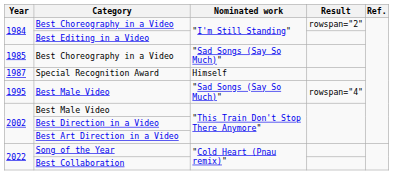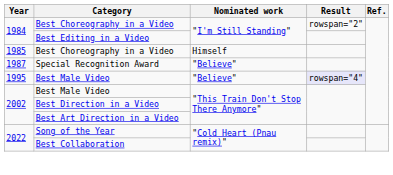(237, 56) "Sad Songs (Say So Much)" -> (210, 51) Himself
(210, 74) Himself -> (215, 64) "Believe"
(237, 92) "Sad Songs (Say So Much)" -> (215, 78) "Believe"
(336, 92) no background -> (336, 78) lavender background
